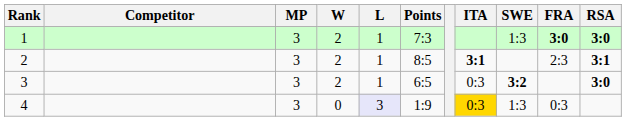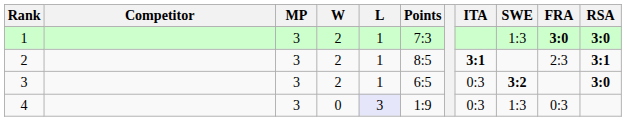(476, 104) gold background -> (476, 104) no background
